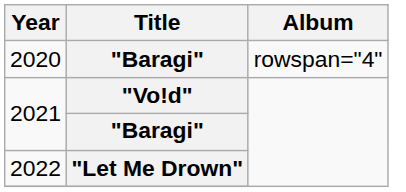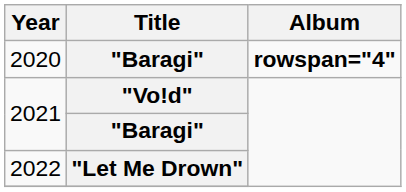(318, 58) normal -> (325, 58) bold
